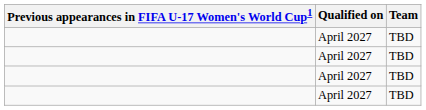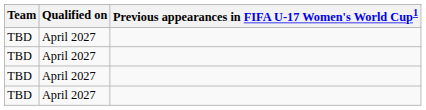columns swapped: (404, 15) <-> (160, 15)
